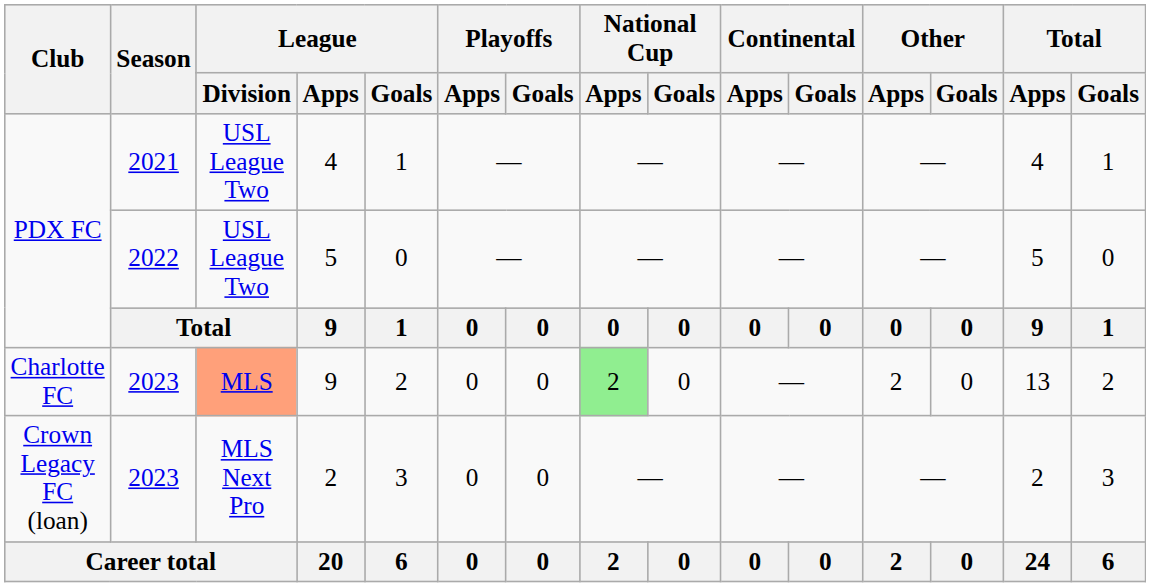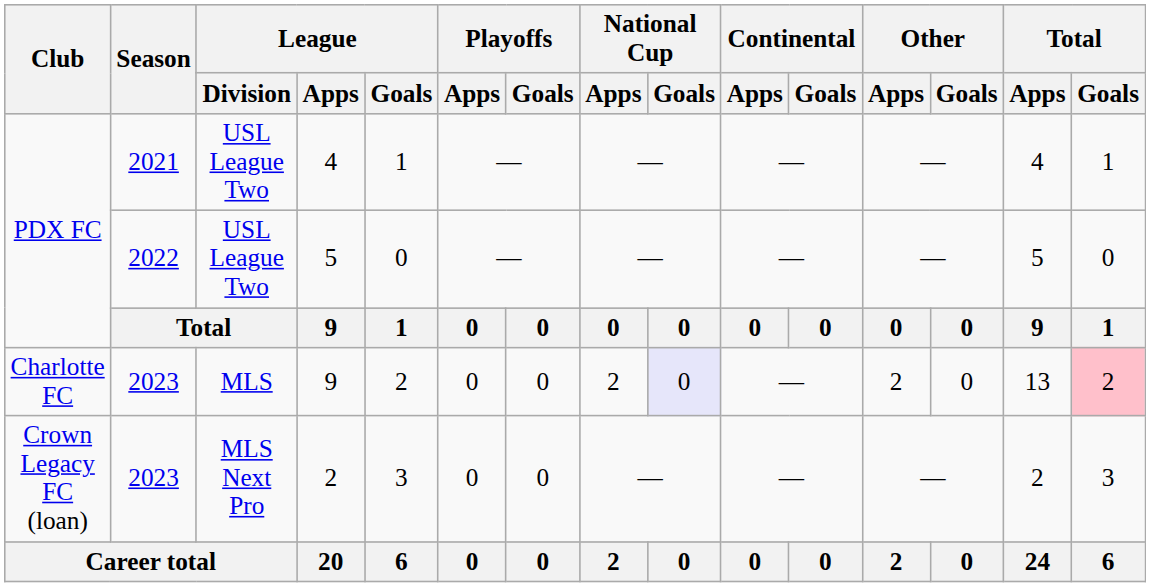(247, 381) lightsalmon background -> (247, 381) no background
(613, 381) lightgreen background -> (613, 381) no background
(684, 381) no background -> (684, 381) lavender background
(1108, 381) no background -> (1108, 381) pink background
